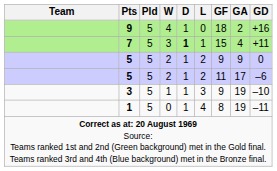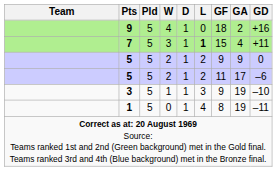(186, 44) bold -> (186, 44) normal
(203, 44) normal -> (203, 44) bold
